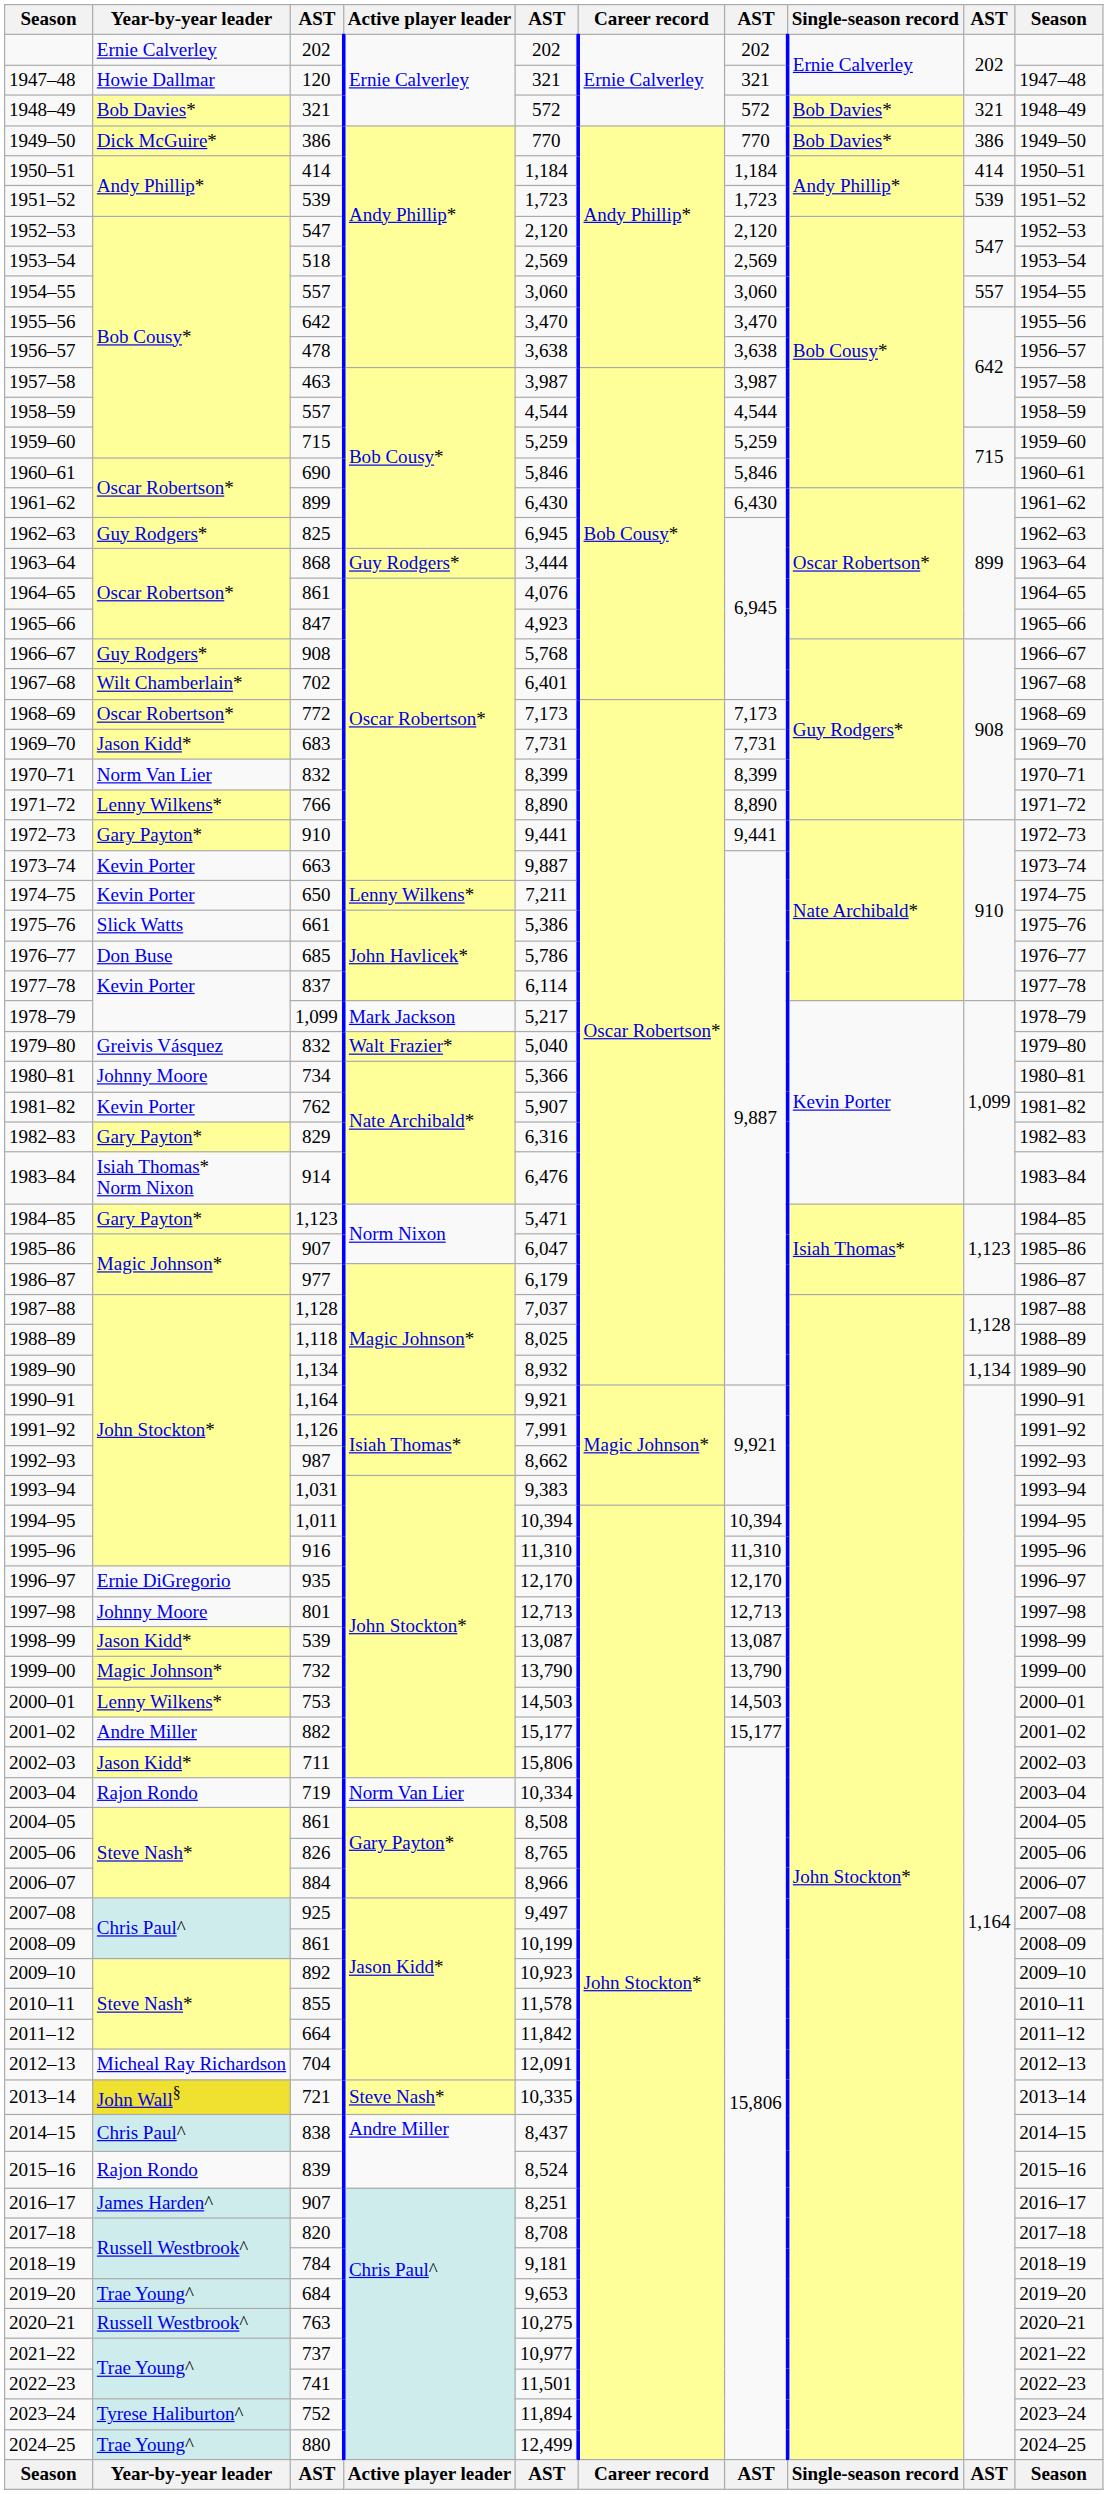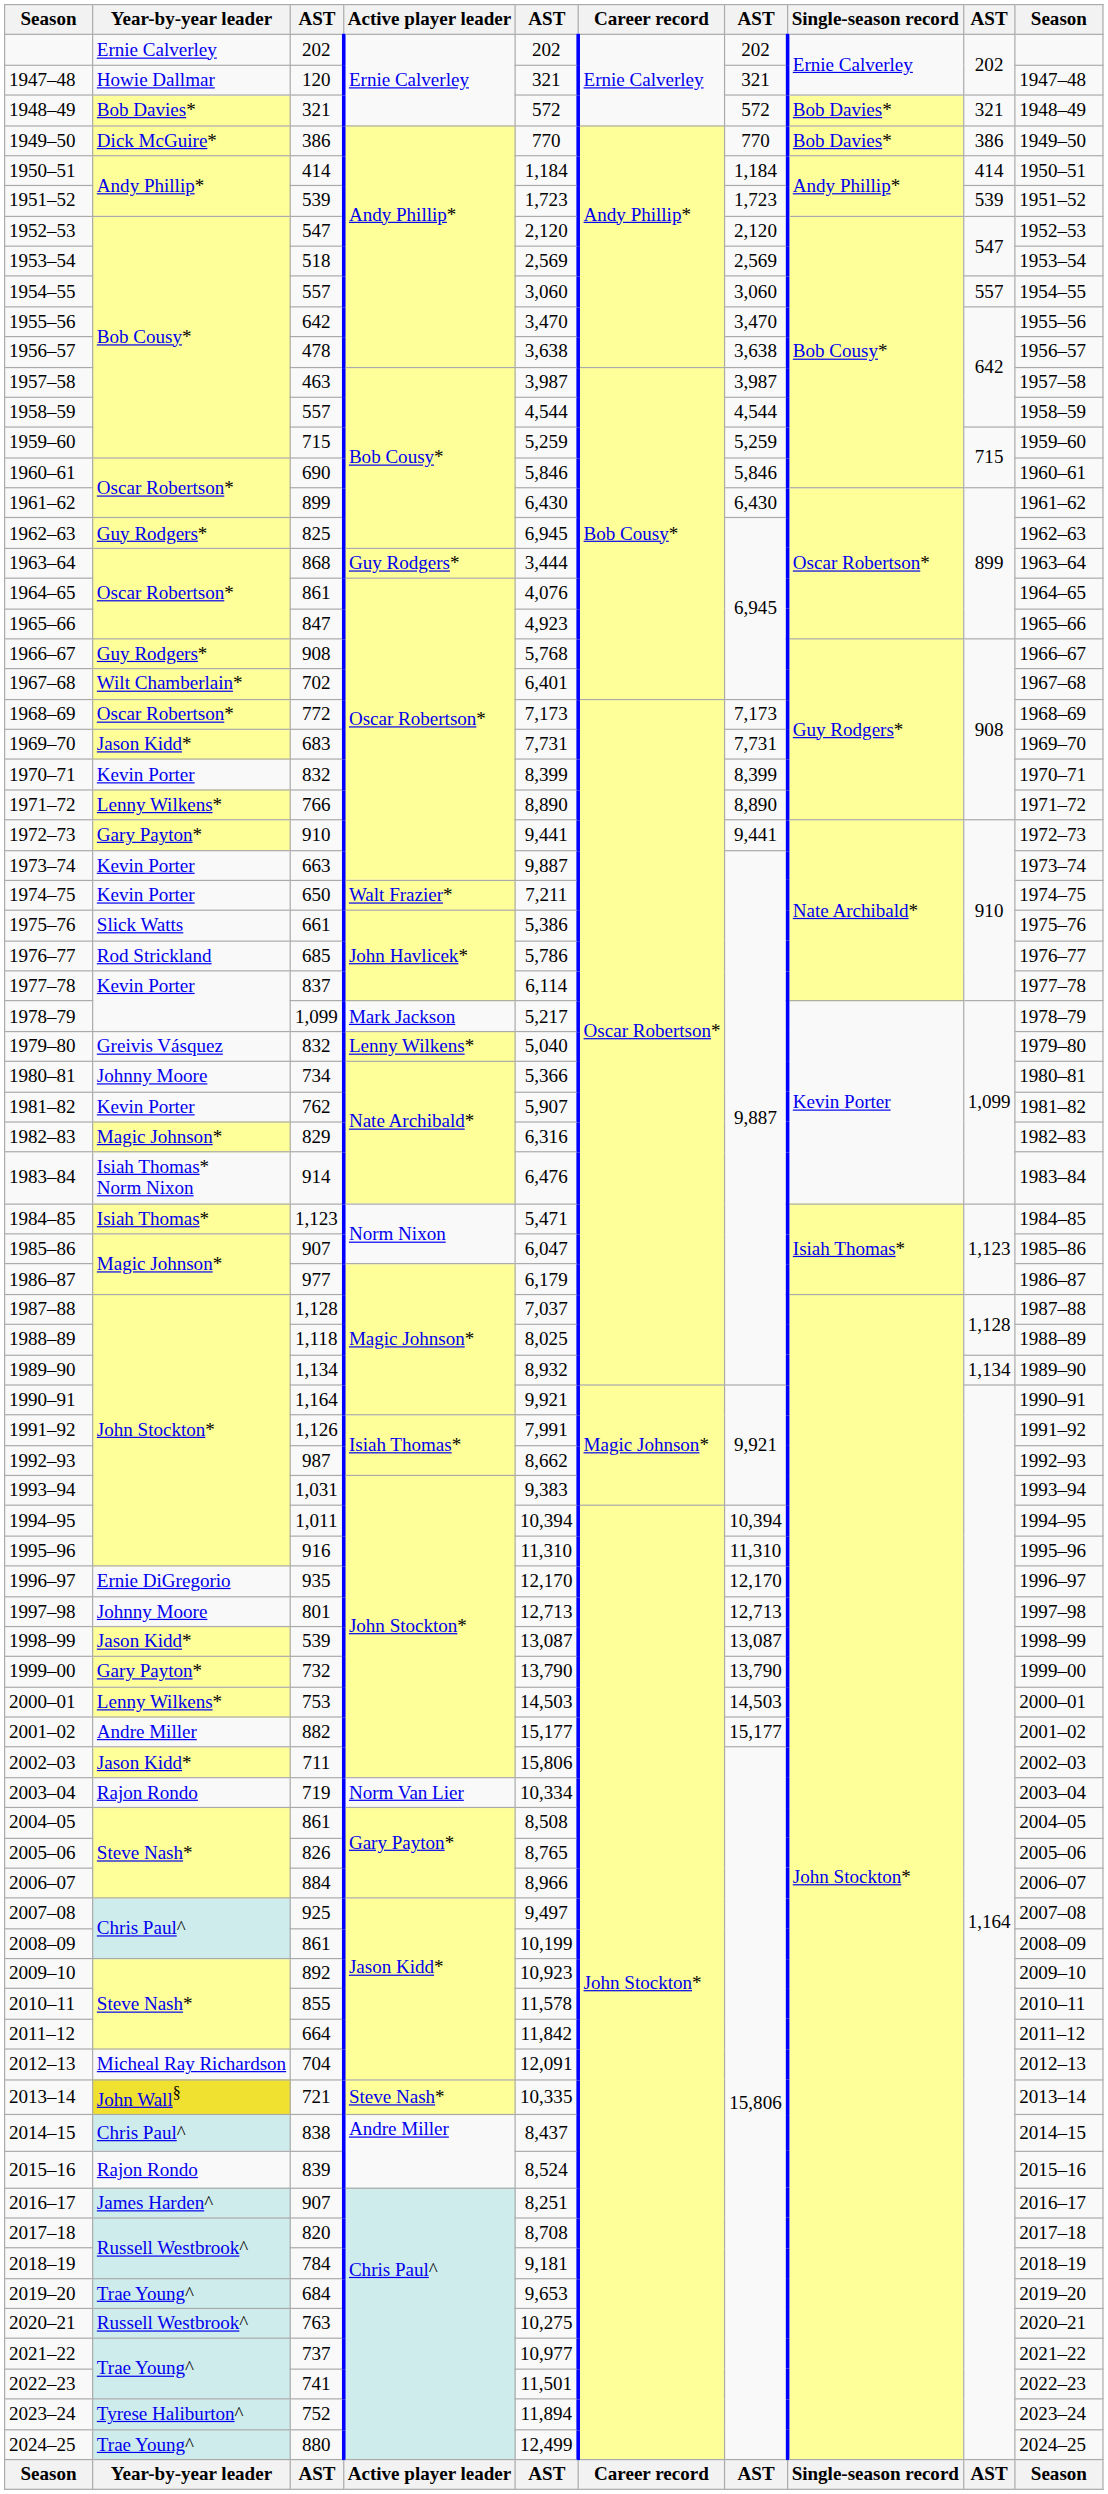(154, 774) Norm Van Lier -> (146, 774) Kevin Porter
(412, 895) Lenny Wilkens* -> (401, 895) Walt Frazier*
(135, 955) Don Buse -> (154, 955) Rod Strickland
(401, 1046) Walt Frazier* -> (412, 1046) Lenny Wilkens*
(149, 1136) Gary Payton* -> (160, 1136) Magic Johnson*
(149, 1218) Gary Payton* -> (153, 1218) Isiah Thomas*
(160, 1671) Magic Johnson* -> (149, 1671) Gary Payton*
